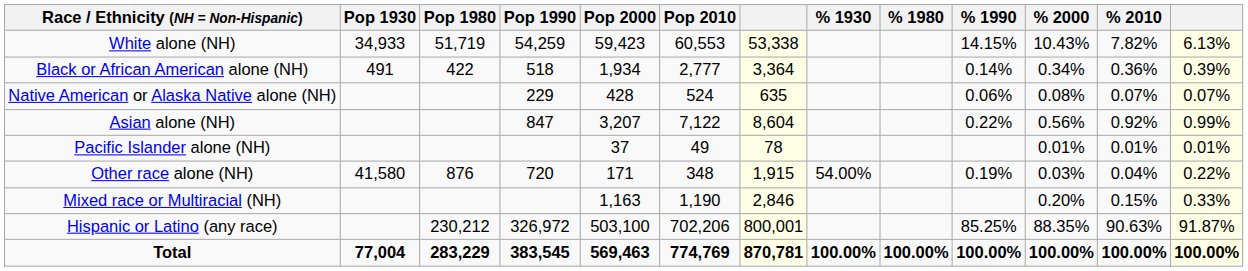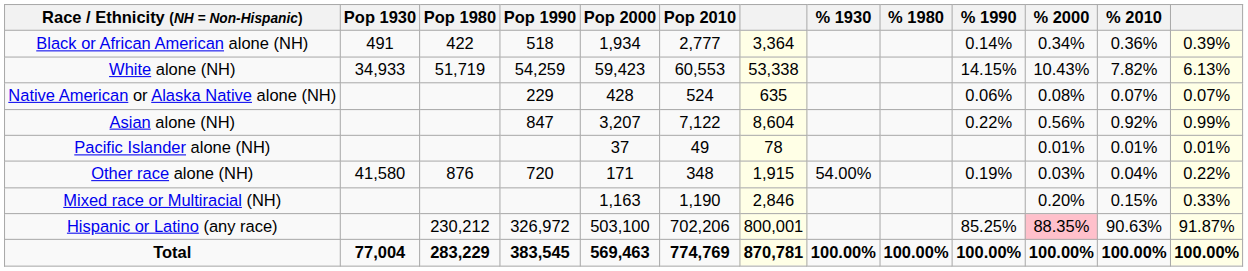rows swapped: (172, 43) <-> (172, 69)
(1061, 226) no background -> (1061, 226) pink background
